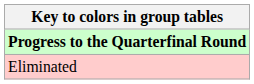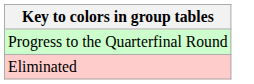(127, 41) bold -> (118, 41) normal
